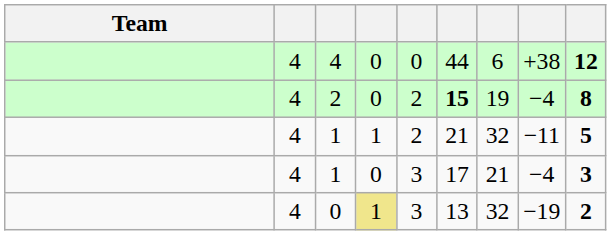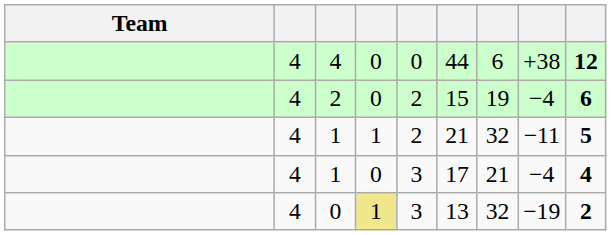(457, 98) bold -> (457, 98) normal
(586, 98) 8 -> (586, 98) 6
(586, 173) 3 -> (586, 173) 4
